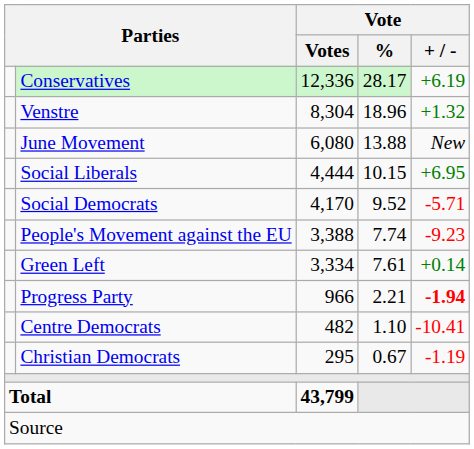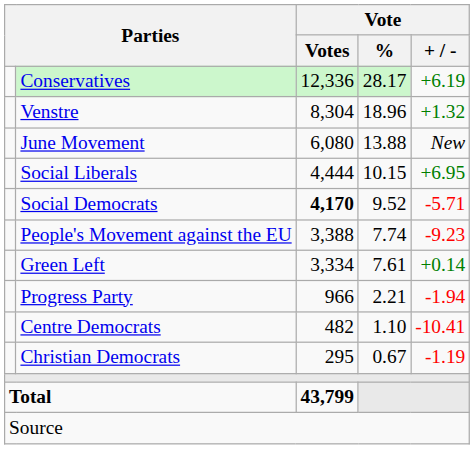(332, 204) normal -> (332, 204) bold
(445, 296) bold -> (445, 296) normal
